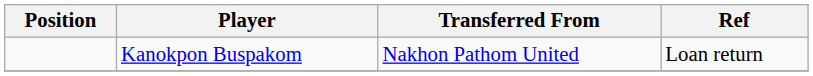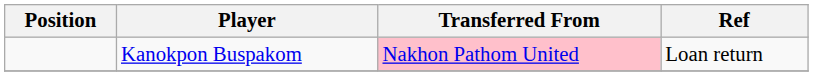(481, 53) no background -> (481, 53) pink background
